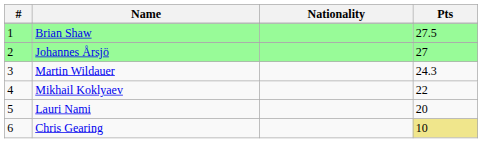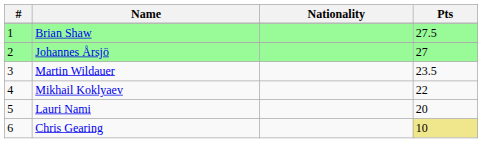(426, 71) 24.3 -> (426, 71) 23.5
